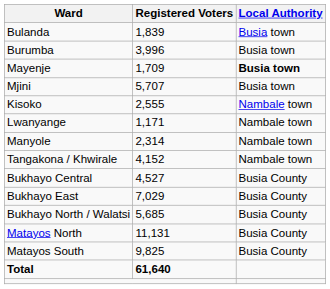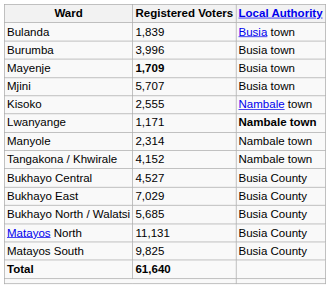(150, 68) normal -> (150, 68) bold
(269, 68) bold -> (267, 68) normal
(275, 123) normal -> (278, 123) bold
